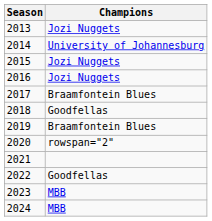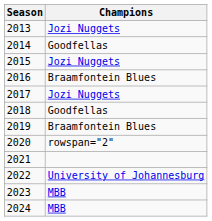(126, 45) University of Johannesburg -> (78, 45) Goodfellas
(84, 78) Jozi Nuggets -> (102, 78) Braamfontein Blues
(102, 94) Braamfontein Blues -> (84, 94) Jozi Nuggets
(78, 176) Goodfellas -> (126, 176) University of Johannesburg
